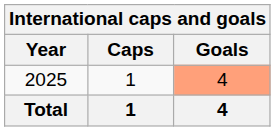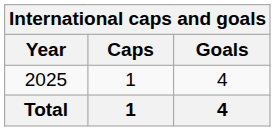(222, 79) lightsalmon background -> (222, 79) no background
